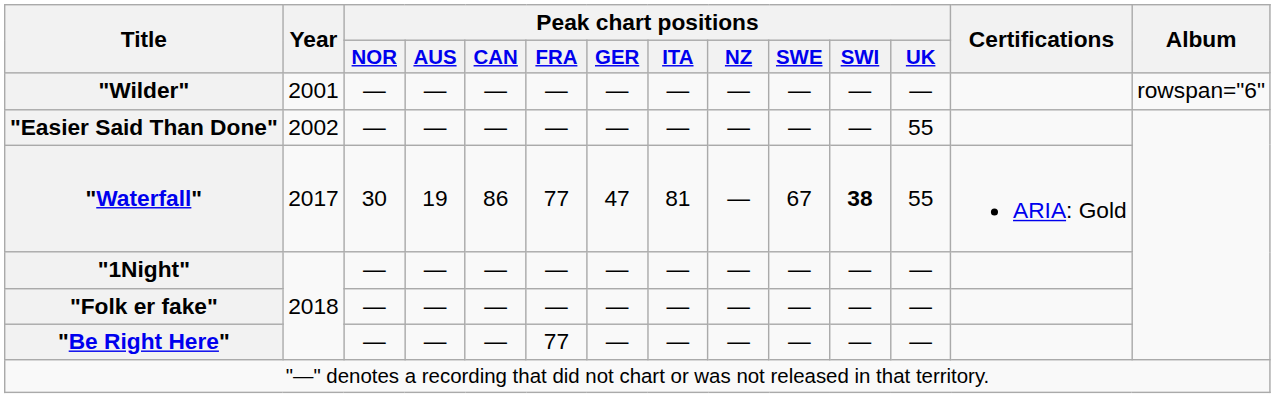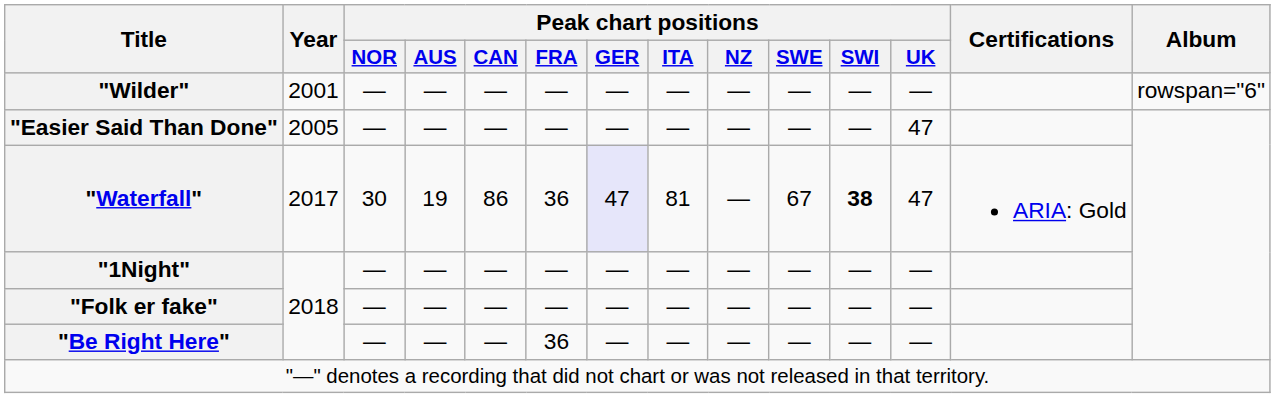(313, 126) 2002 -> (313, 126) 2005
(921, 126) 55 -> (921, 126) 47
(556, 198) 77 -> (556, 198) 36
(617, 198) no background -> (617, 198) lavender background
(921, 198) 55 -> (921, 198) 47
(556, 342) 77 -> (556, 342) 36
